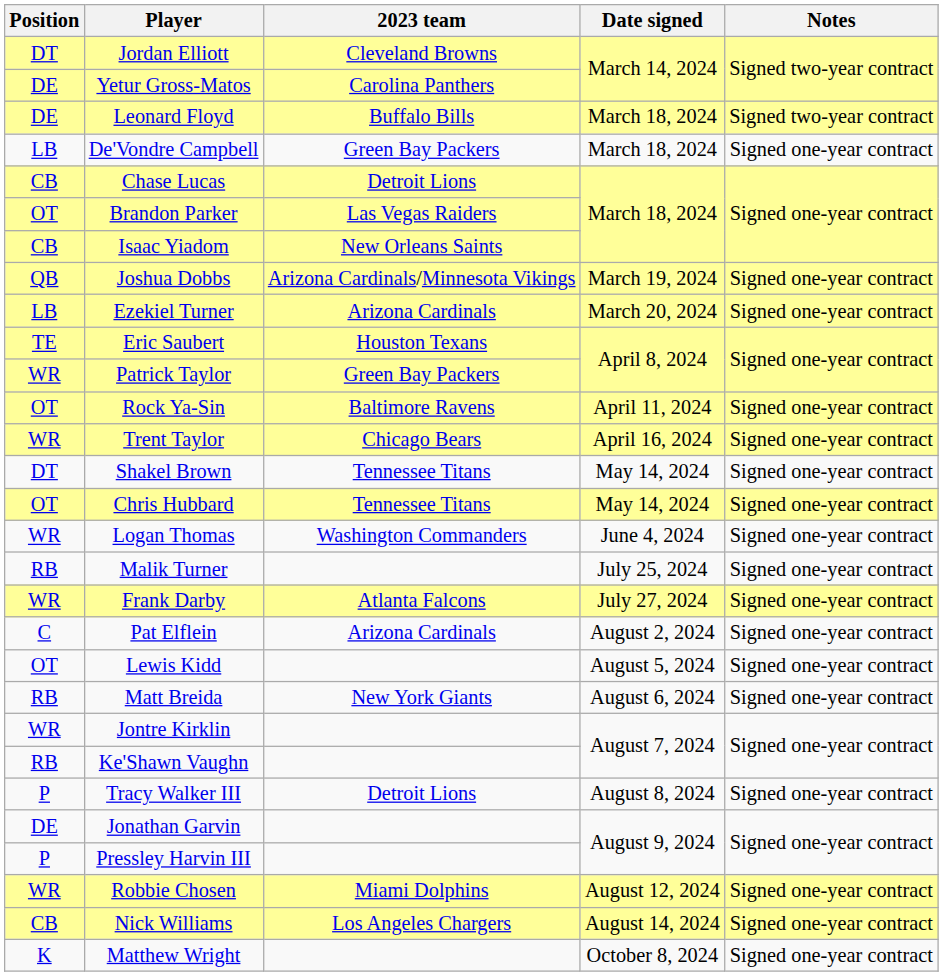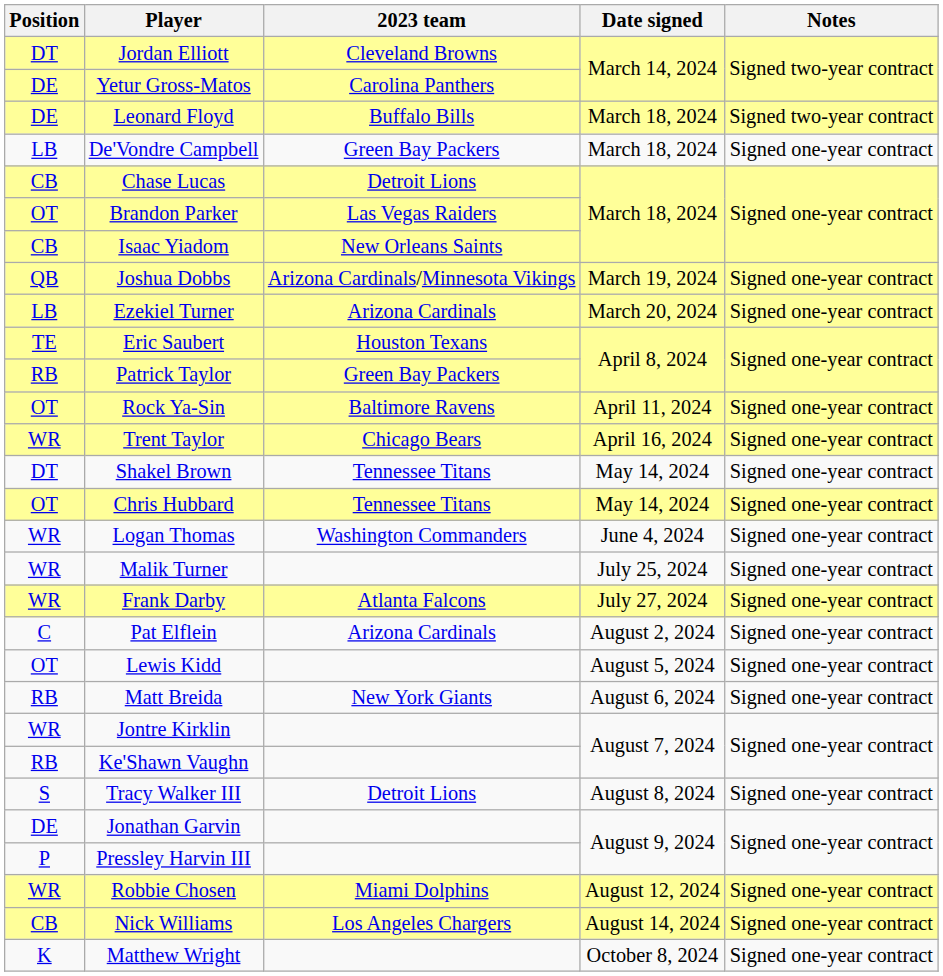(44, 375) WR -> (44, 375) RB
(44, 568) RB -> (44, 568) WR
(44, 794) P -> (44, 794) S
